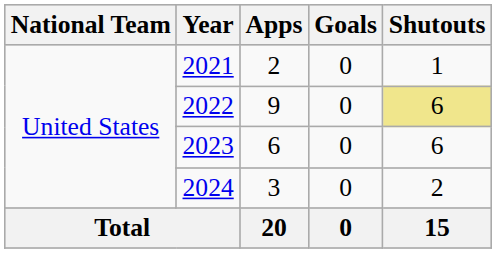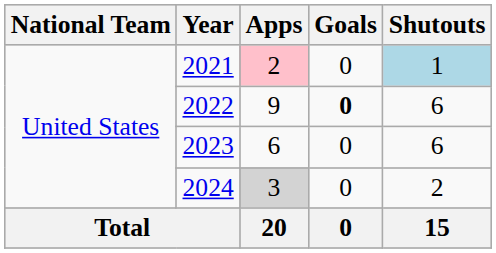(274, 65) no background -> (274, 65) pink background
(437, 65) no background -> (437, 65) lightblue background
(346, 106) normal -> (346, 106) bold
(437, 106) khaki background -> (437, 106) no background
(274, 187) no background -> (274, 187) lightgrey background
